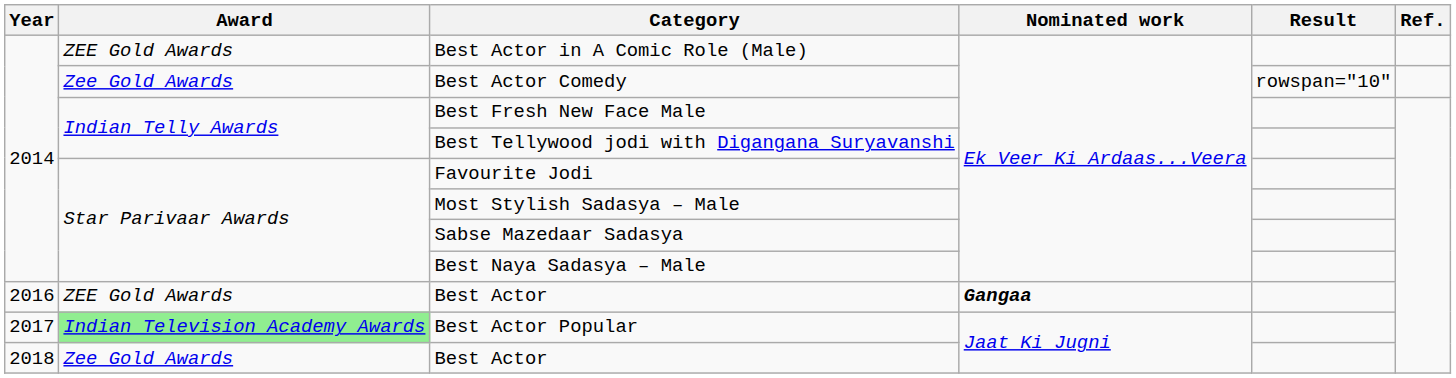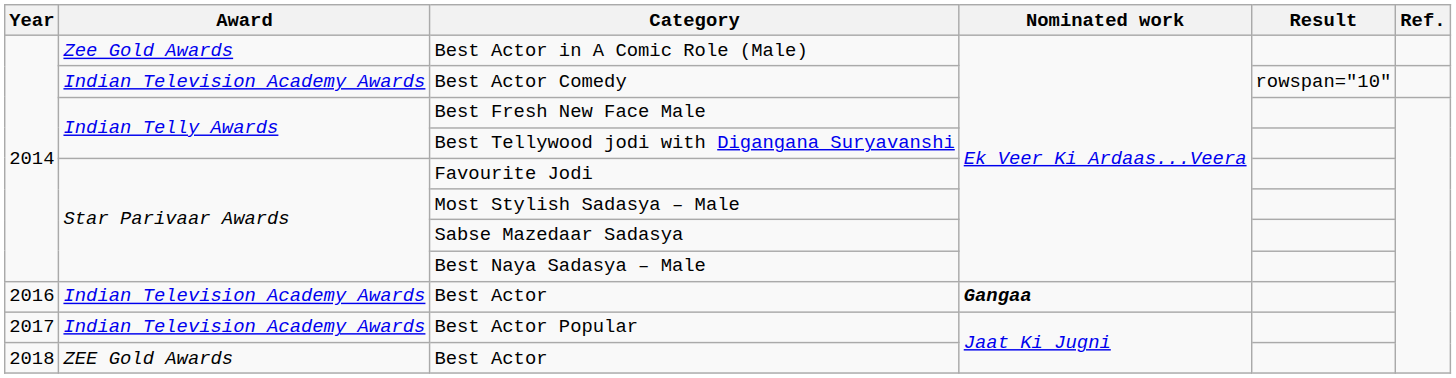(148, 51) ZEE Gold Awards -> (148, 51) Zee Gold Awards
(148, 82) Zee Gold Awards -> (244, 82) Indian Television Academy Awards
(148, 297) ZEE Gold Awards -> (244, 297) Indian Television Academy Awards
(244, 327) lightgreen background -> (244, 327) no background
(148, 358) Zee Gold Awards -> (148, 358) ZEE Gold Awards
